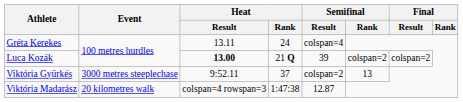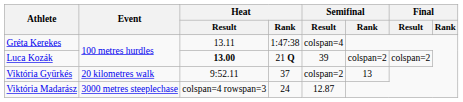(285, 43) 24 -> (285, 43) 1:47:38
(130, 74) 3000 metres steeplechase -> (118, 74) 20 kilometres walk
(118, 90) 20 kilometres walk -> (130, 90) 3000 metres steeplechase
(285, 90) 1:47:38 -> (285, 90) 24
